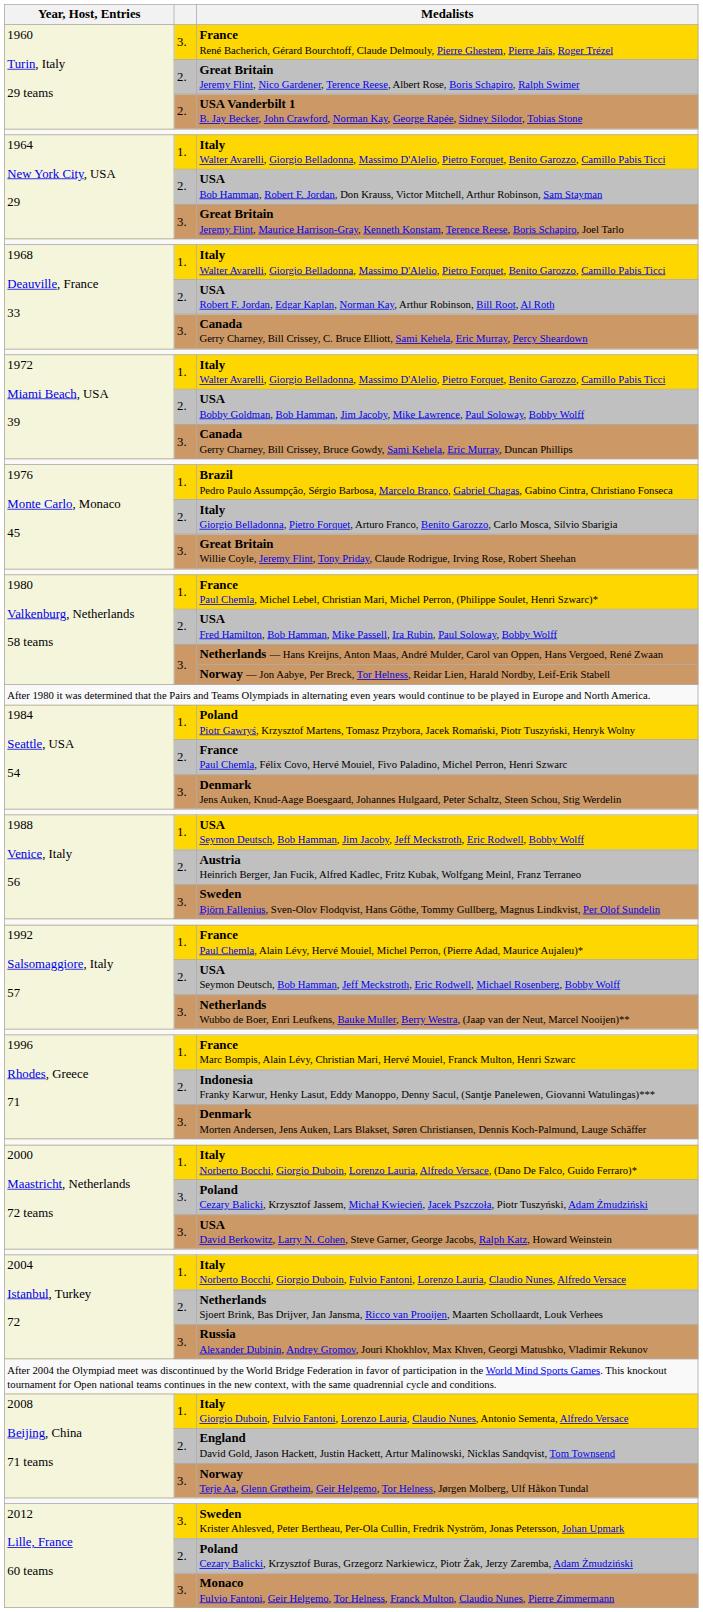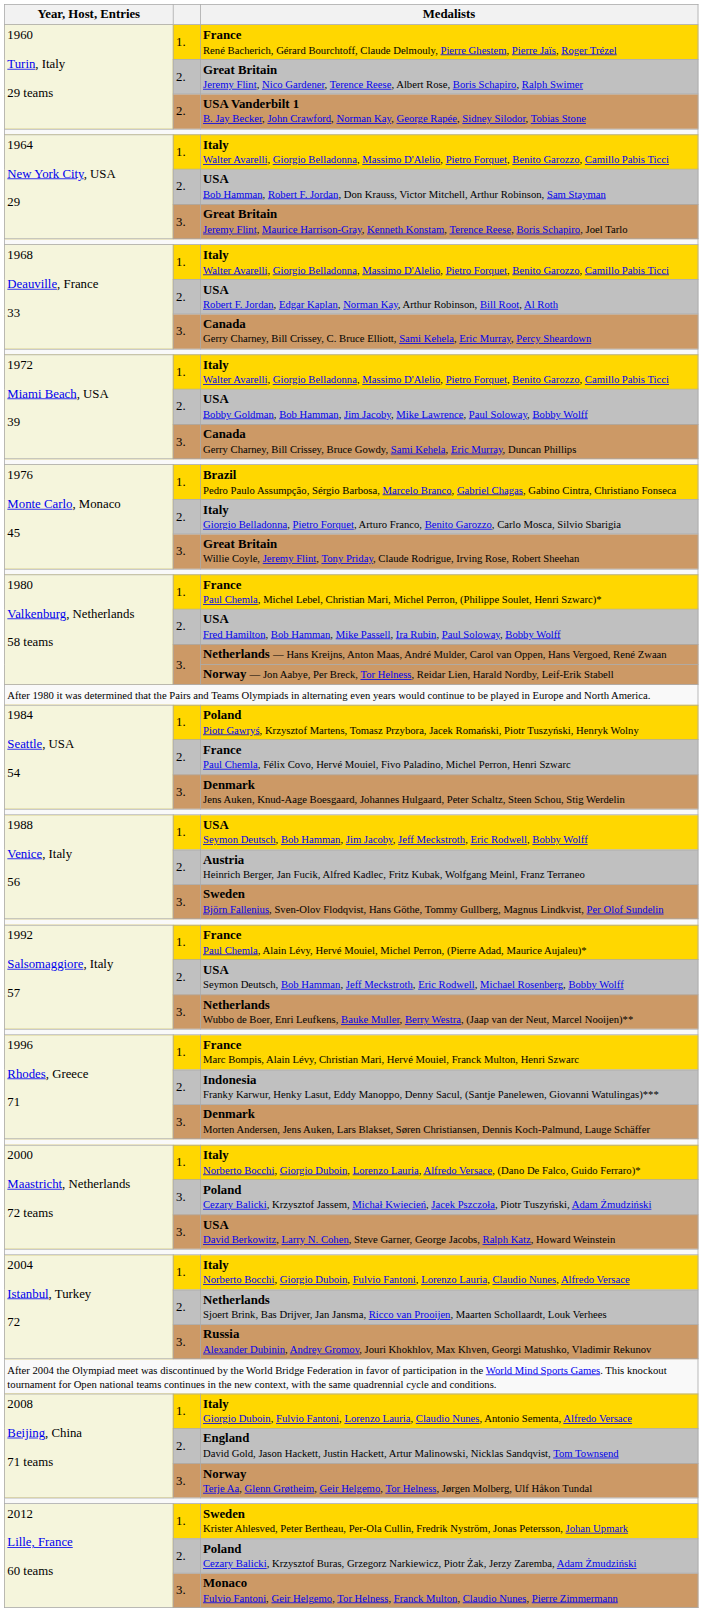(182, 42) 3. -> (183, 42) 1.
(182, 1521) 3. -> (181, 1521) 1.
